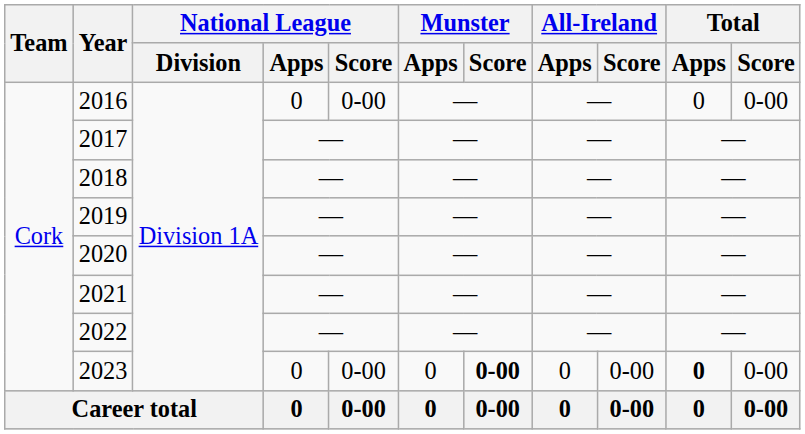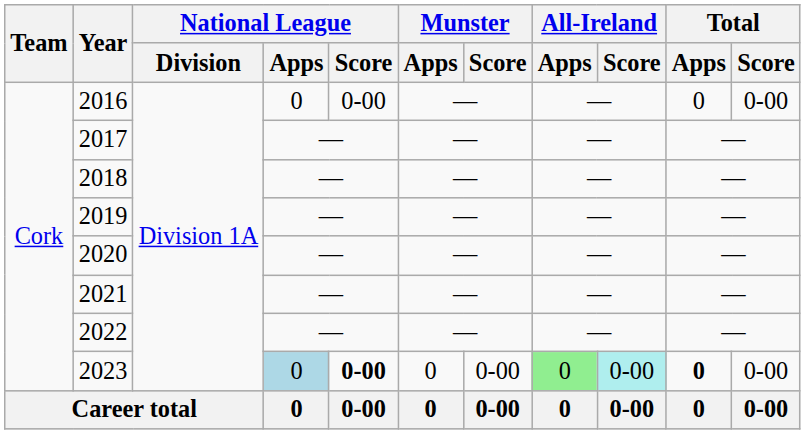(296, 370) no background -> (296, 370) lightblue background
(364, 370) normal -> (364, 370) bold
(498, 370) bold -> (498, 370) normal
(565, 370) no background -> (565, 370) lightgreen background
(632, 370) no background -> (632, 370) paleturquoise background
